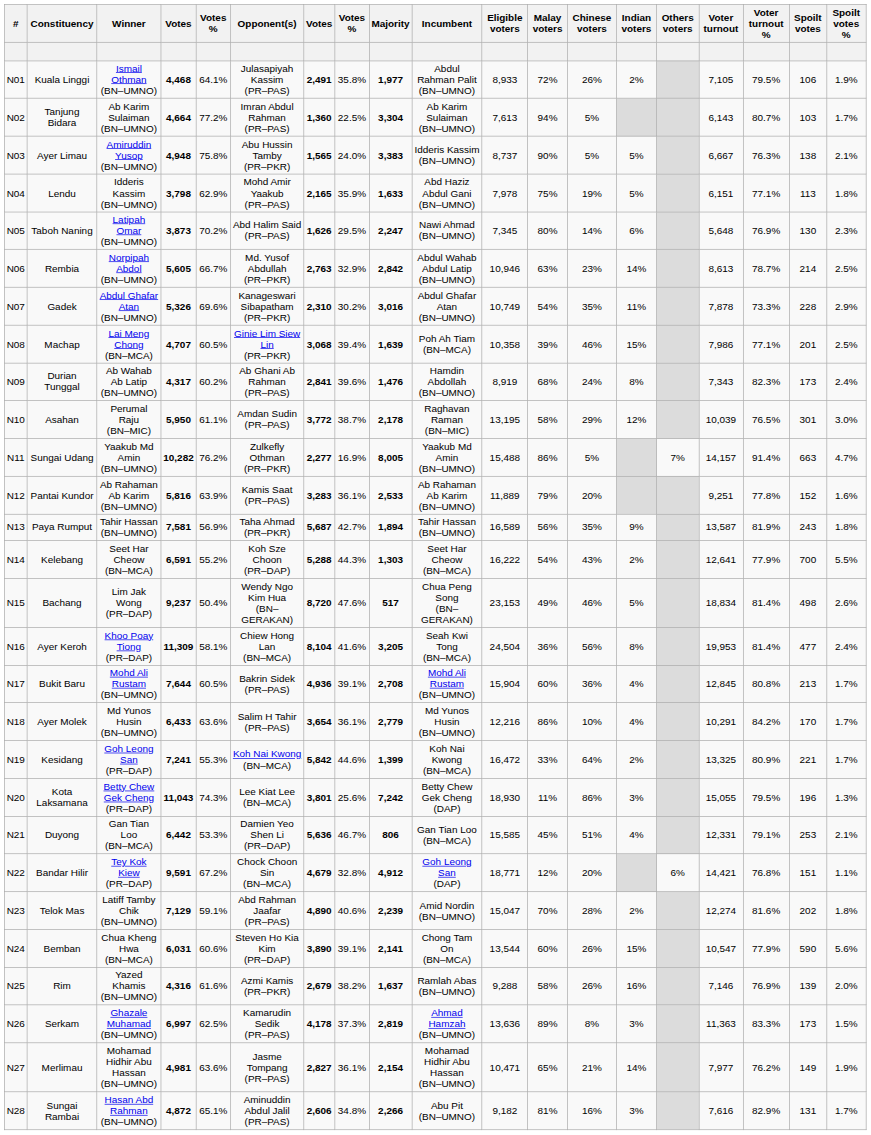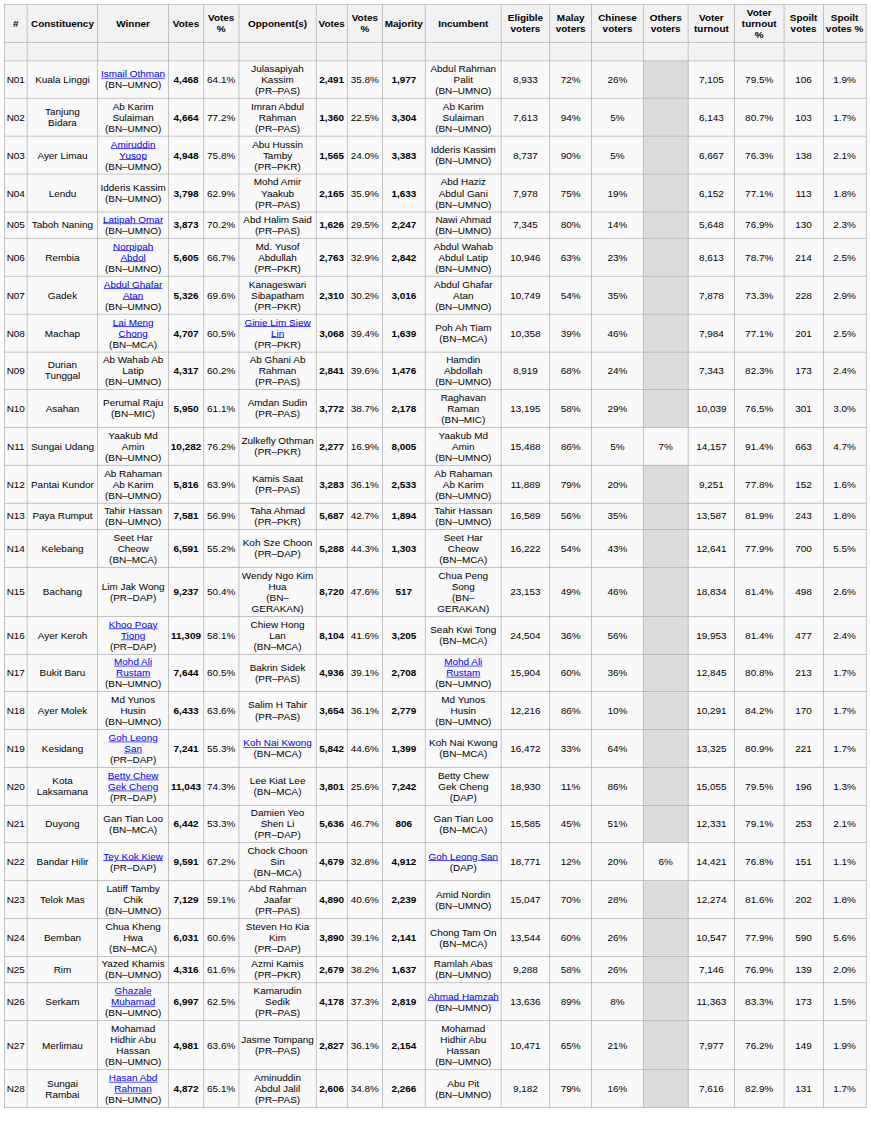- column: (636, 52)
(721, 193) 6,151 -> (711, 193) 6,152
(721, 344) 7,986 -> (711, 333) 7,984
(548, 1111) 81% -> (571, 1089) 79%
